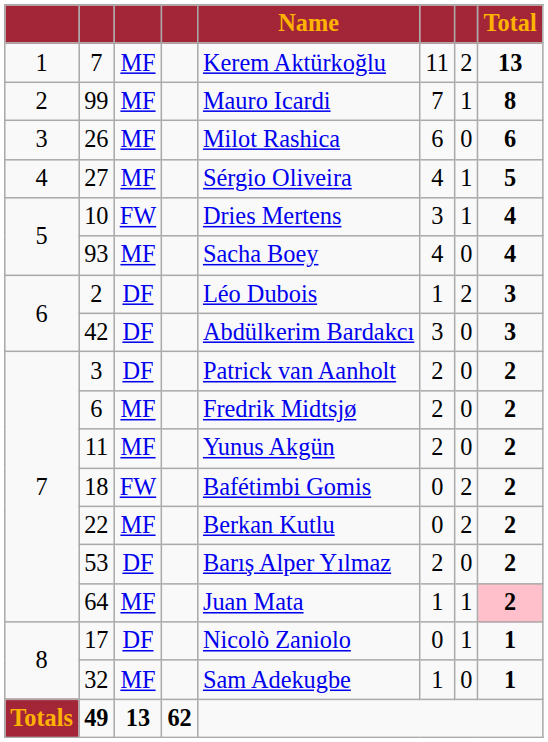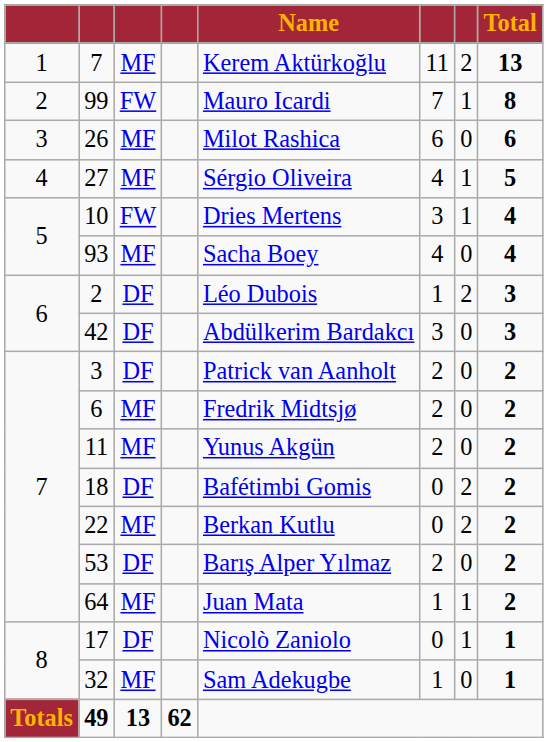(138, 100) MF -> (138, 100) FW
(138, 486) FW -> (138, 486) DF
(510, 602) pink background -> (510, 602) no background
